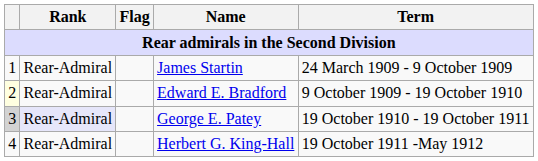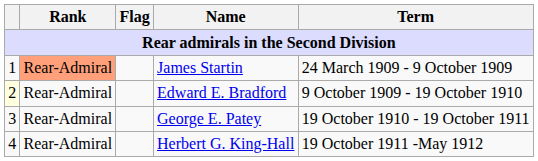(68, 67) no background -> (68, 67) lightsalmon background
(12, 118) lightgrey background -> (12, 118) no background
(68, 118) lavender background -> (68, 118) no background
